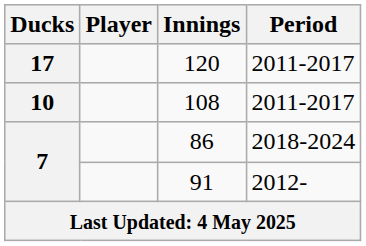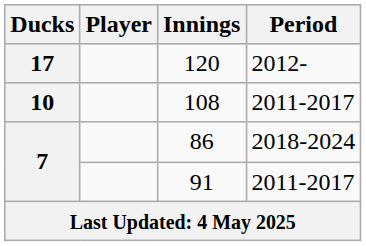(303, 63) 2011-2017 -> (279, 63) 2012-
(279, 181) 2012- -> (303, 181) 2011-2017
